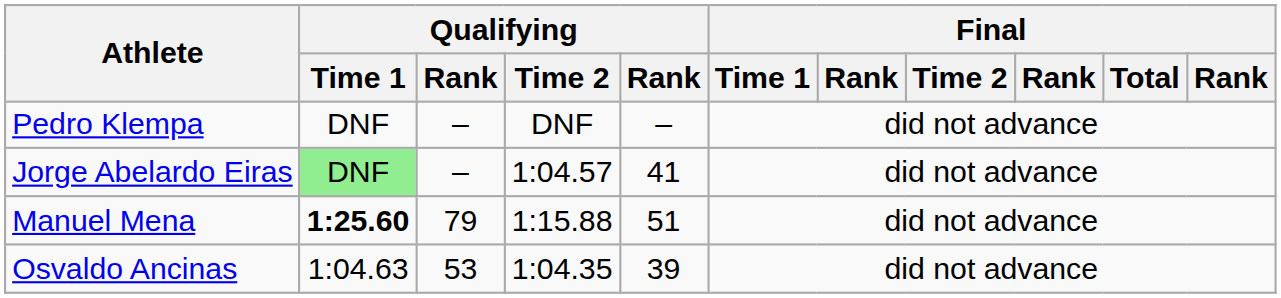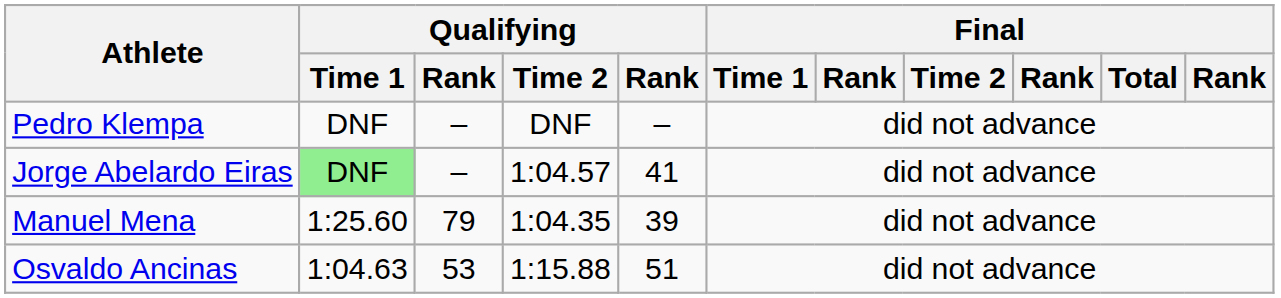(358, 220) bold -> (357, 220) normal
(562, 220) 1:15.88 -> (560, 220) 1:04.35
(664, 220) 51 -> (662, 220) 39
(562, 268) 1:04.35 -> (560, 268) 1:15.88
(664, 268) 39 -> (662, 268) 51
